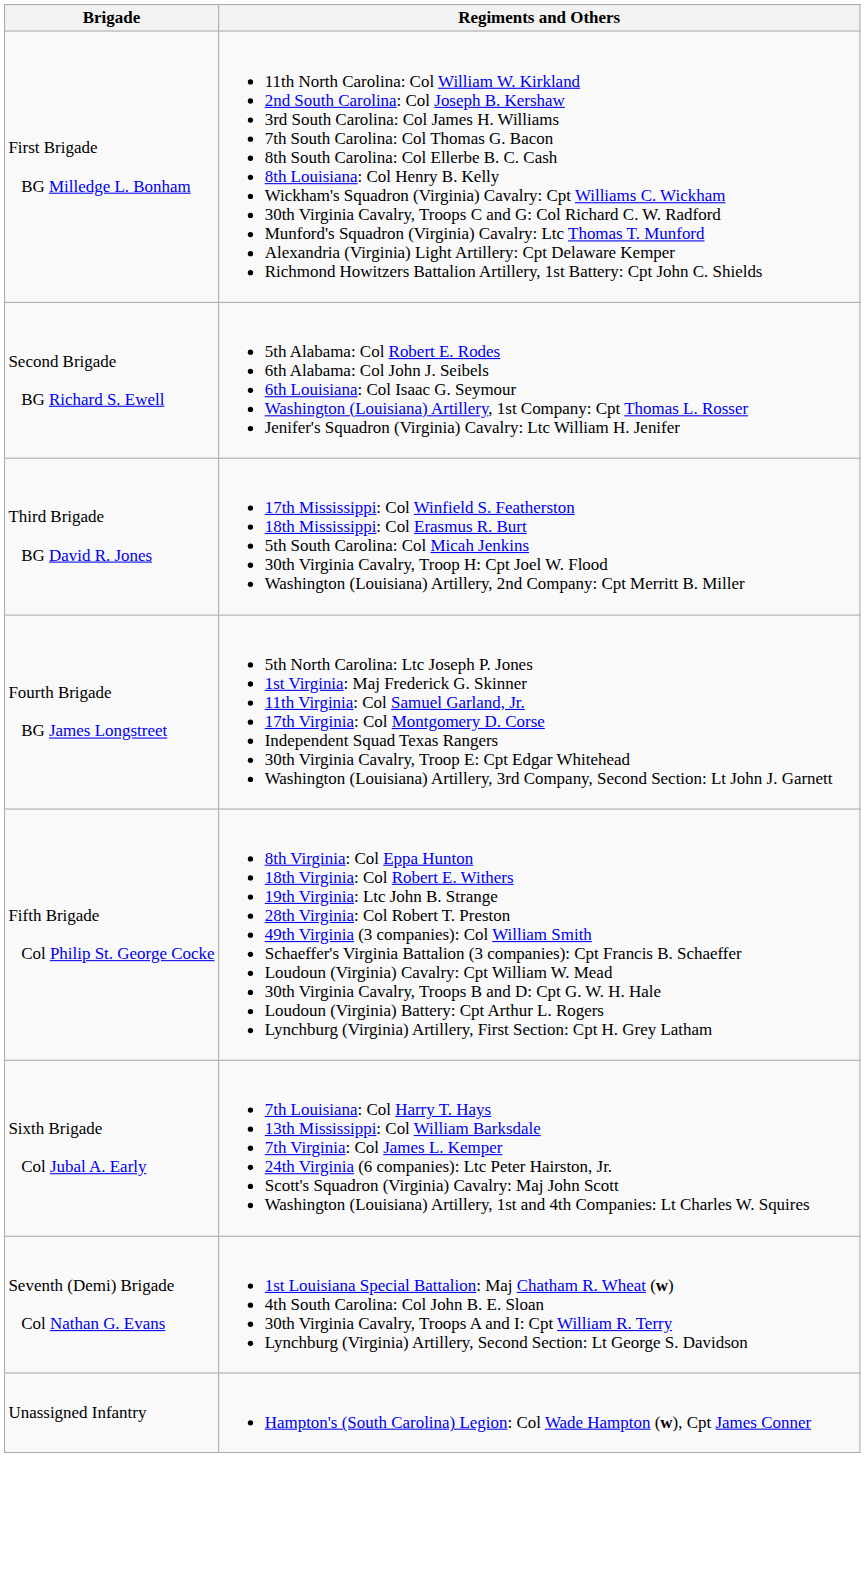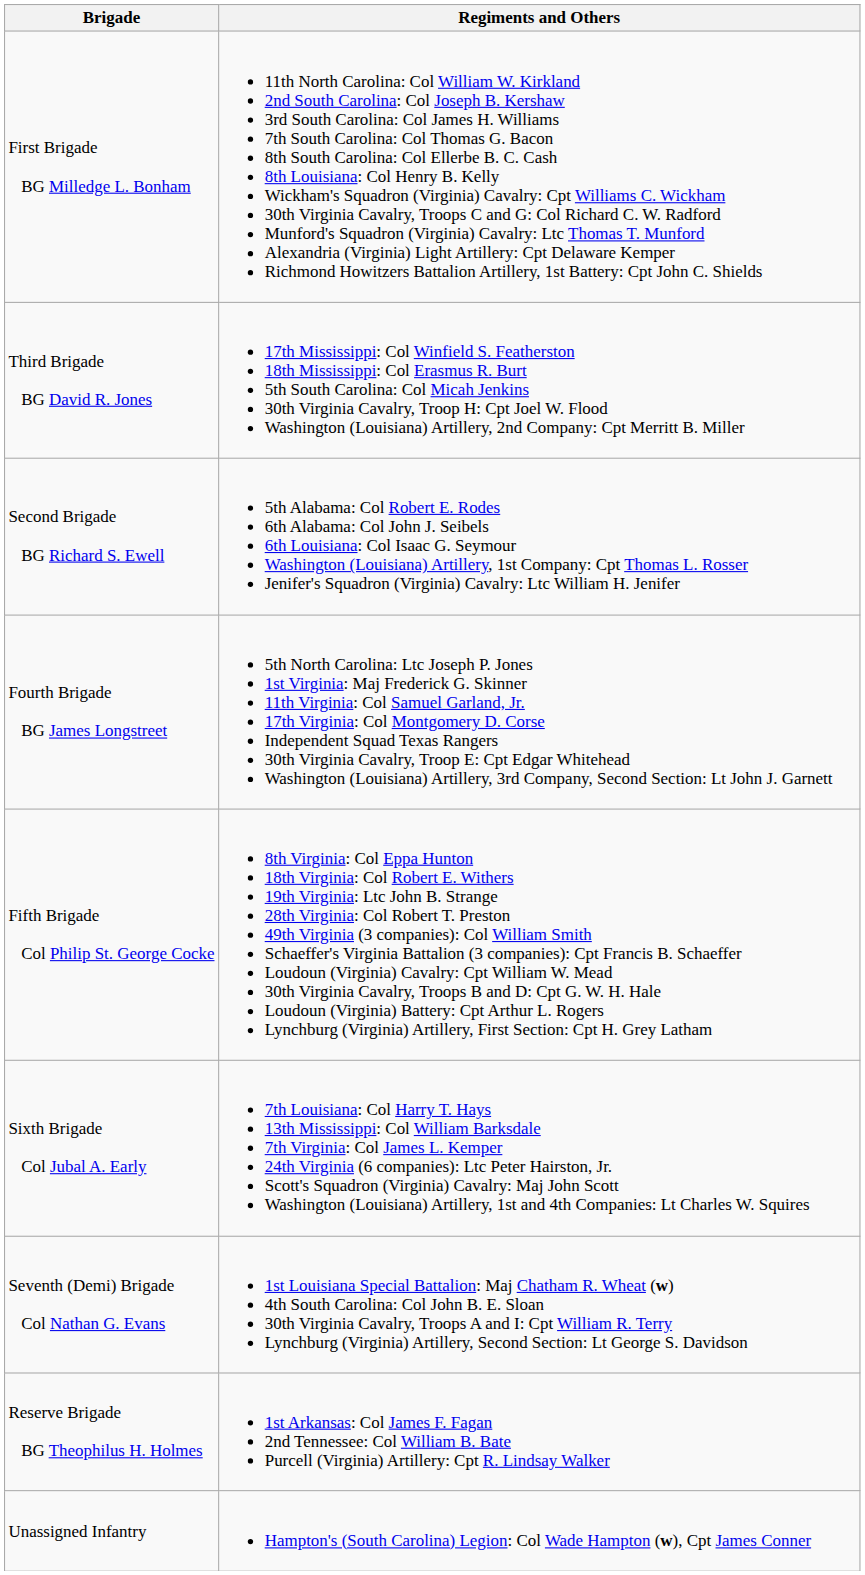rows swapped: (86, 380) <-> (80, 536)
+ row: (106, 1431)
